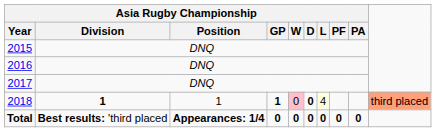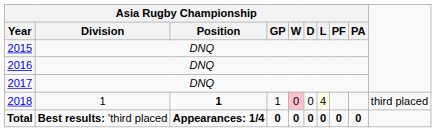(103, 101) bold -> (103, 101) normal
(219, 101) normal -> (219, 101) bold
(278, 101) bold -> (278, 101) normal
(311, 101) bold -> (311, 101) normal
(399, 101) lightsalmon background -> (399, 101) no background
